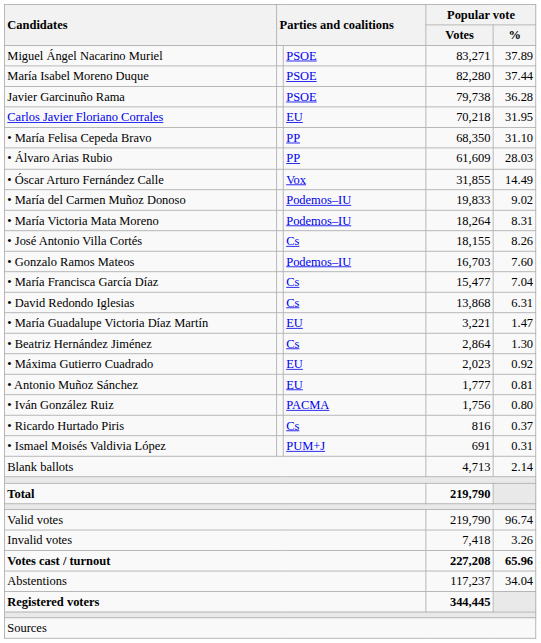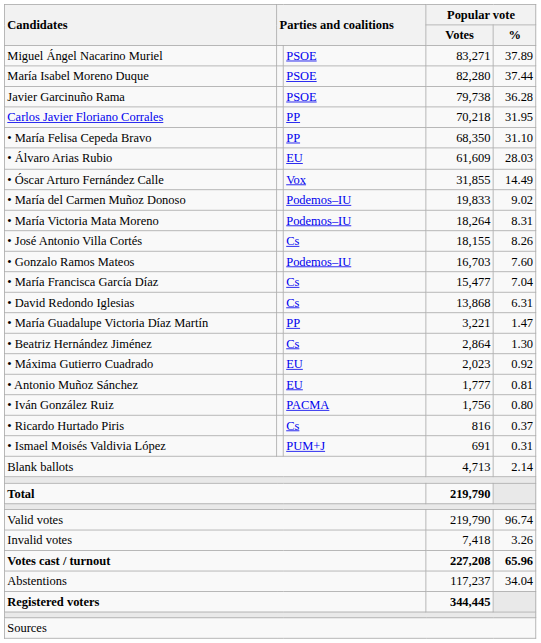(295, 117) EU -> (293, 117) PP
(293, 158) PP -> (295, 158) EU
(295, 323) EU -> (293, 323) PP
